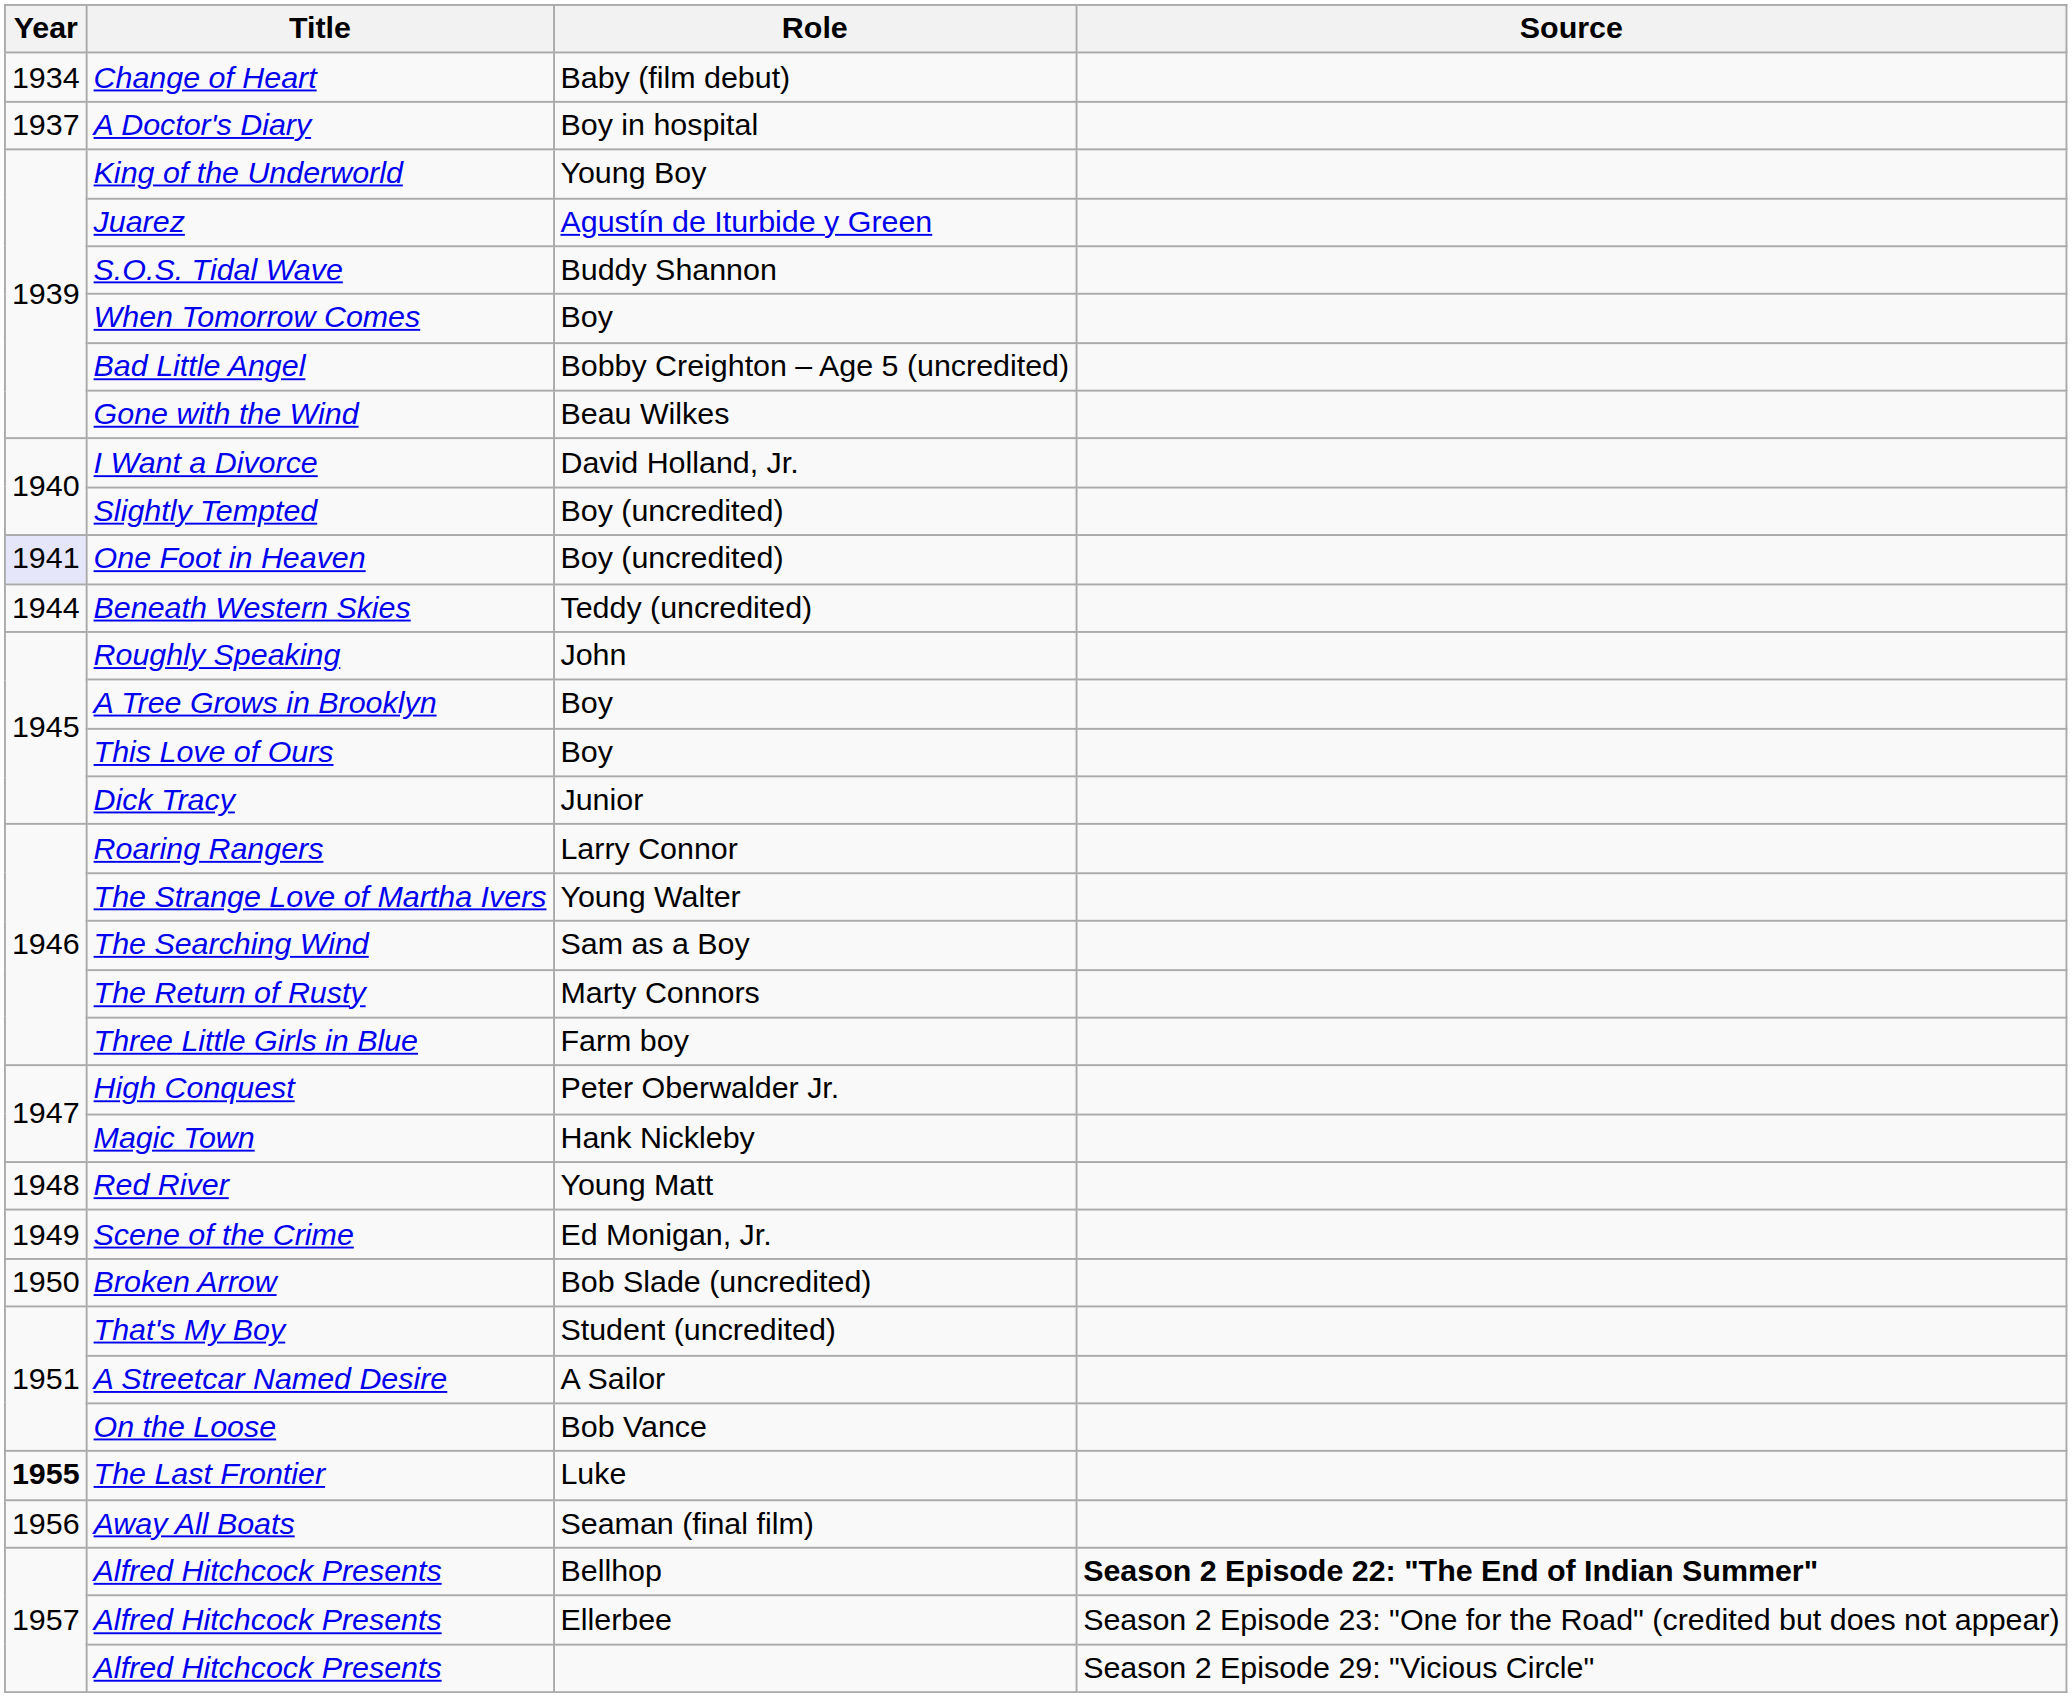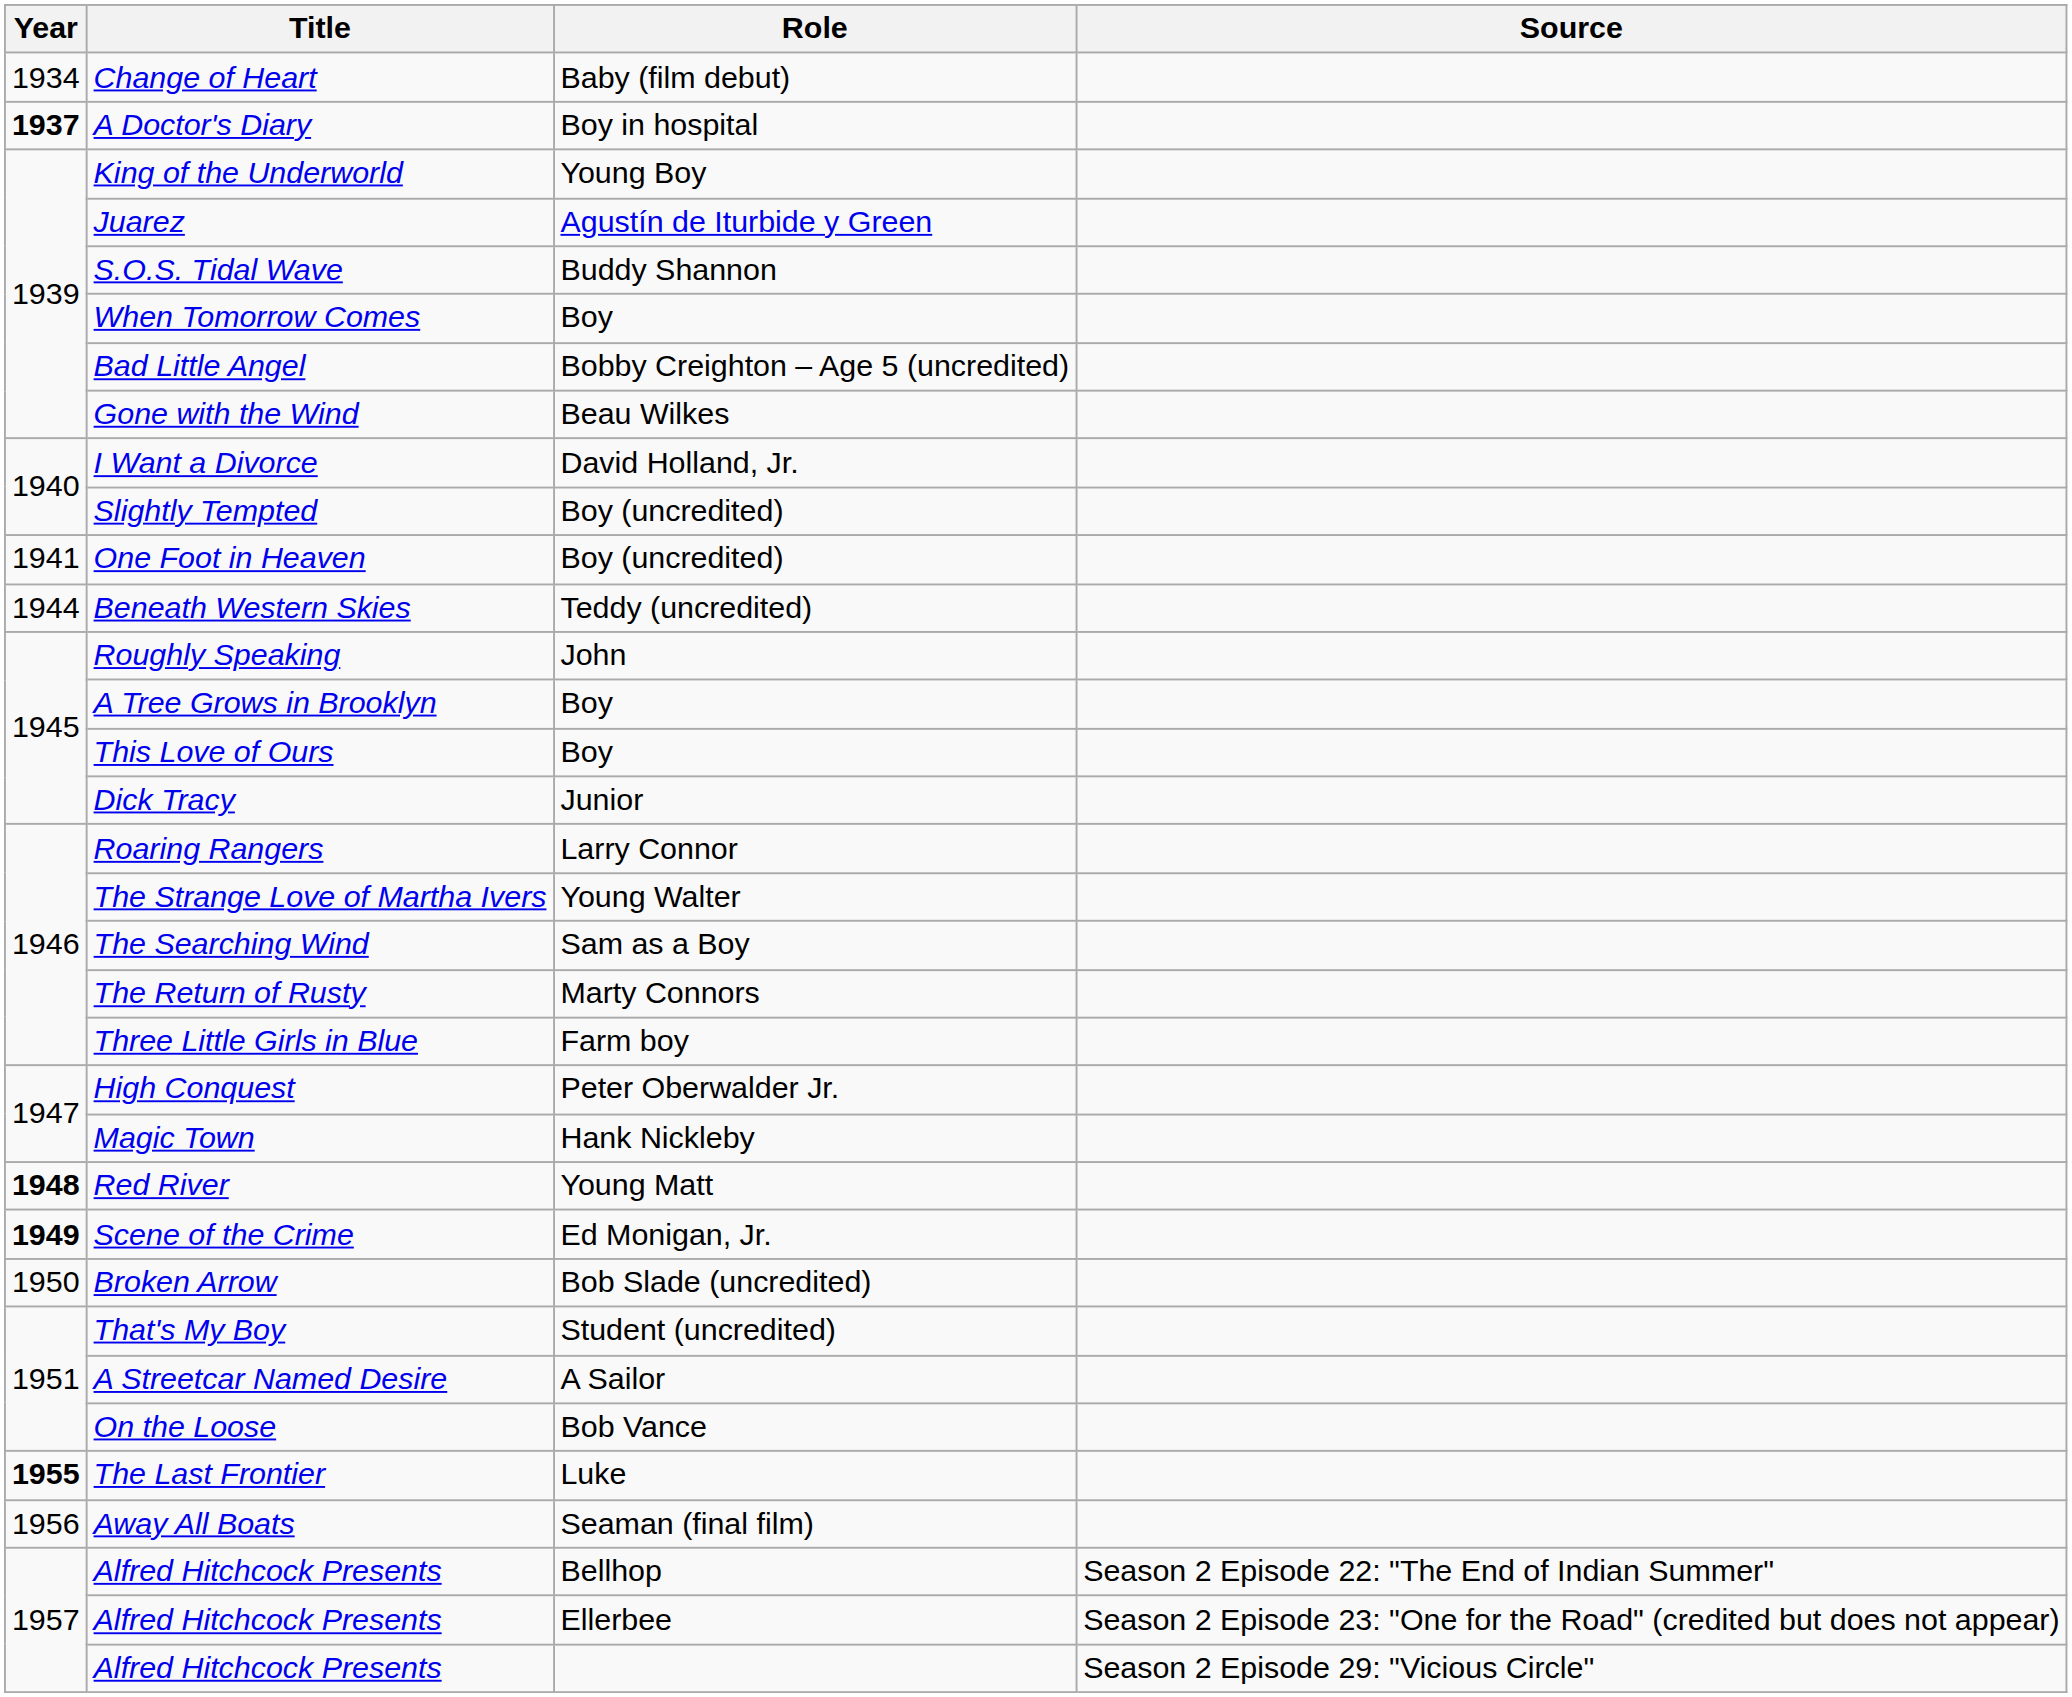(46, 125) normal -> (46, 125) bold
(46, 558) lavender background -> (46, 558) no background
(46, 1185) normal -> (46, 1185) bold
(46, 1233) normal -> (46, 1233) bold
(1451, 1571) bold -> (1429, 1571) normal
